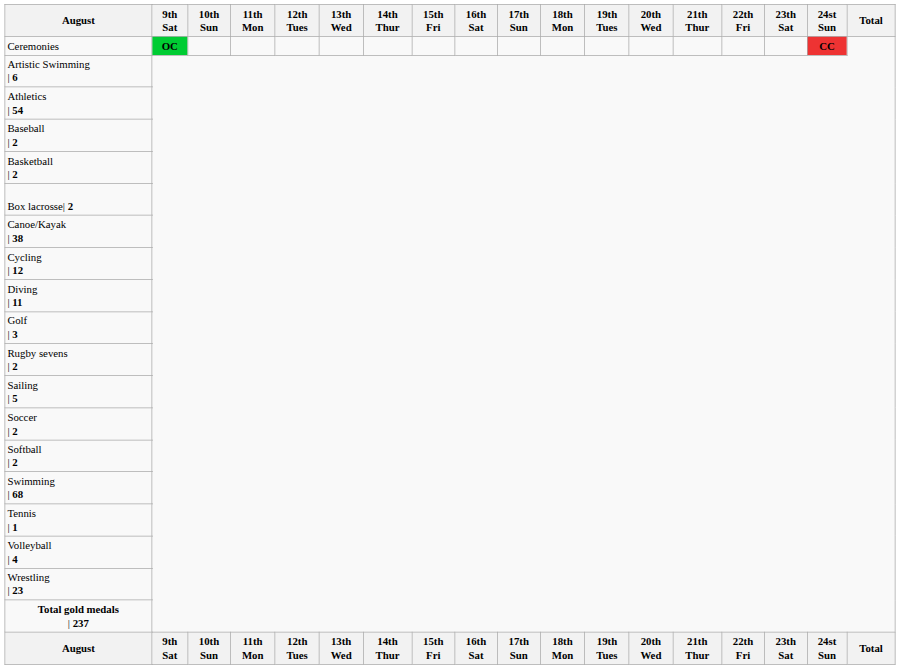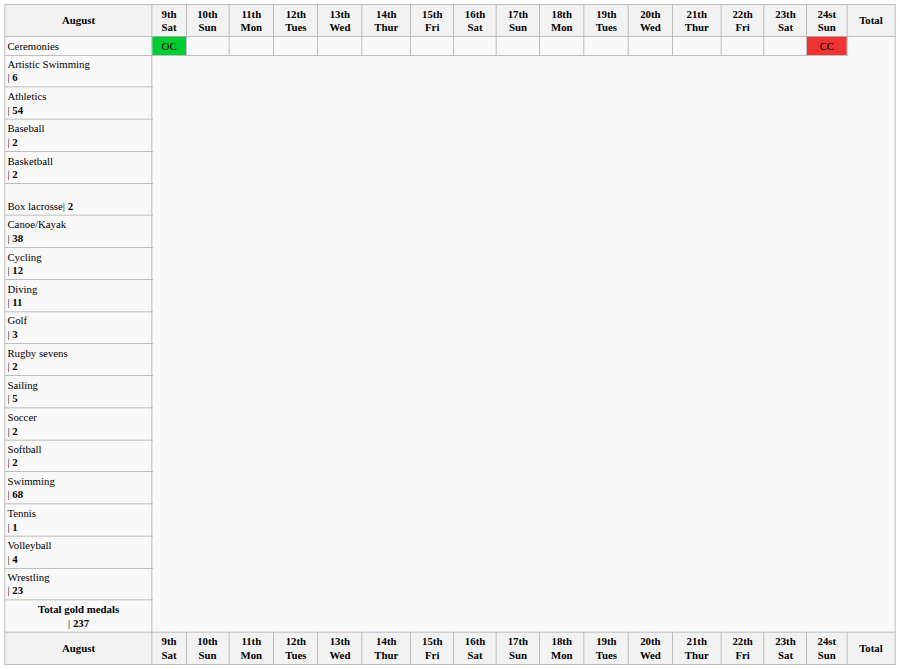(170, 46) bold -> (169, 46) normal
(827, 46) bold -> (827, 46) normal
